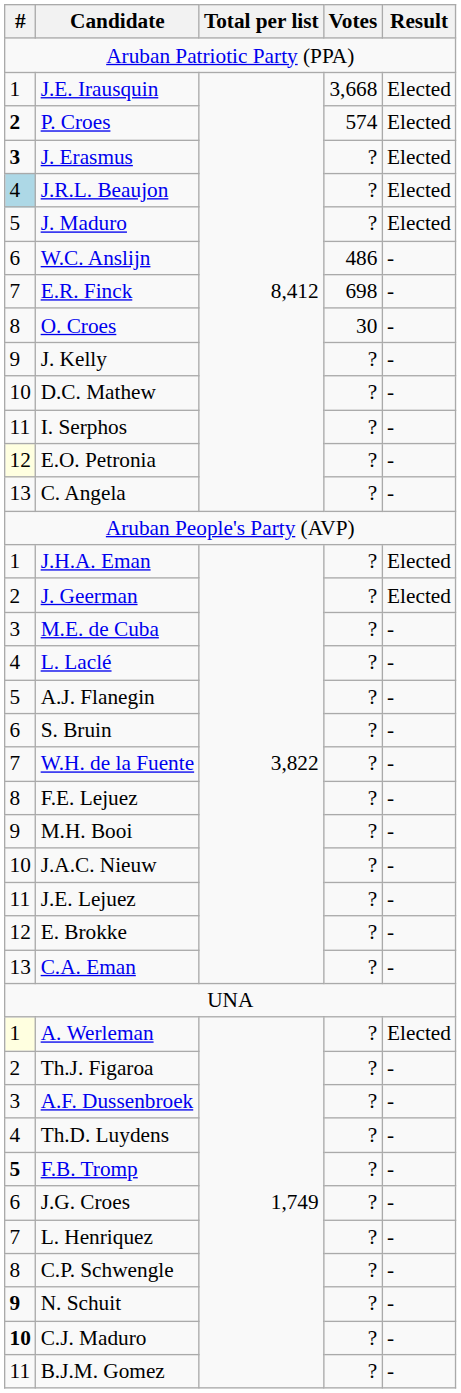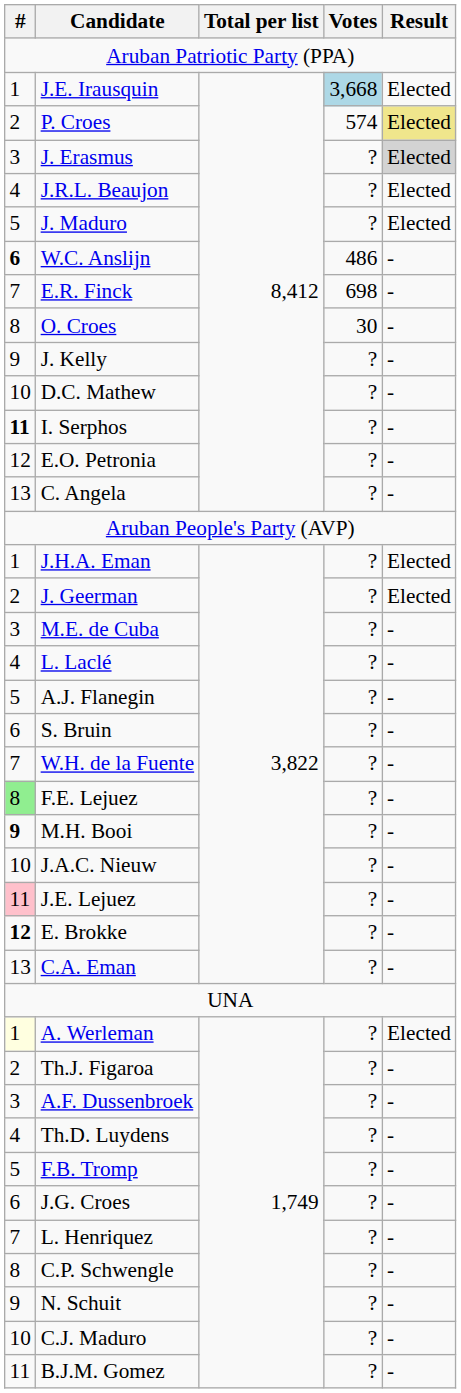(353, 88) no background -> (353, 88) lightblue background
(15, 122) bold -> (15, 122) normal
(419, 122) no background -> (419, 122) khaki background
(15, 156) bold -> (15, 156) normal
(419, 156) no background -> (419, 156) lightgrey background
(15, 190) lightblue background -> (15, 190) no background
(15, 257) normal -> (15, 257) bold
(20, 426) normal -> (20, 426) bold
(20, 460) lightyellow background -> (20, 460) no background
(15, 797) no background -> (15, 797) lightgreen background
(15, 831) normal -> (15, 831) bold
(20, 898) no background -> (20, 898) pink background
(20, 932) normal -> (20, 932) bold
(15, 1168) bold -> (15, 1168) normal
(15, 1303) bold -> (15, 1303) normal
(20, 1337) bold -> (20, 1337) normal
